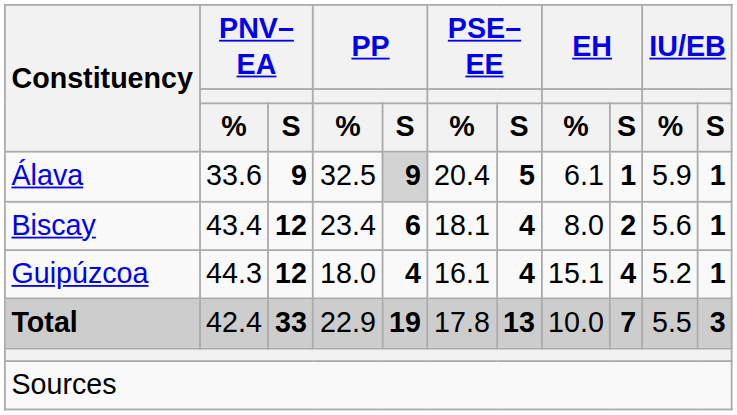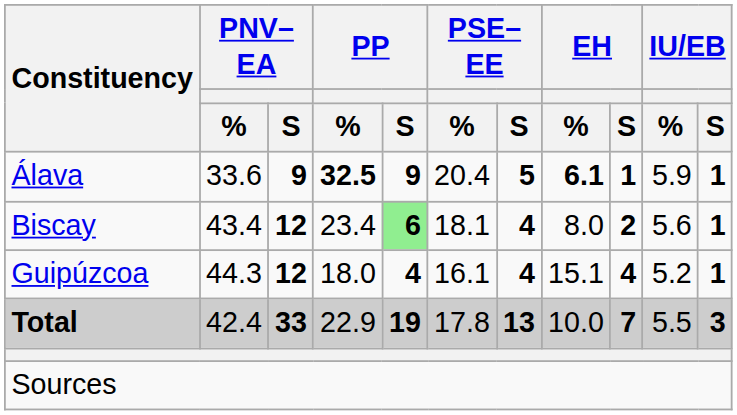(348, 176) normal -> (348, 176) bold
(413, 176) lightgrey background -> (413, 176) no background
(584, 176) normal -> (584, 176) bold
(413, 225) no background -> (413, 225) lightgreen background
